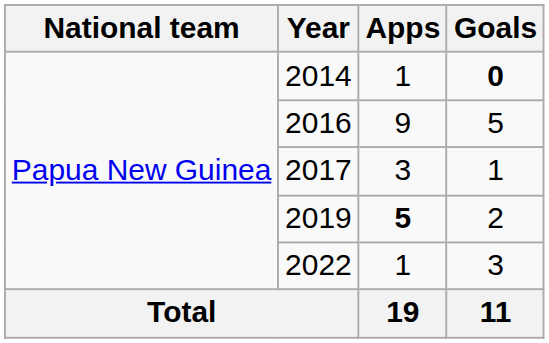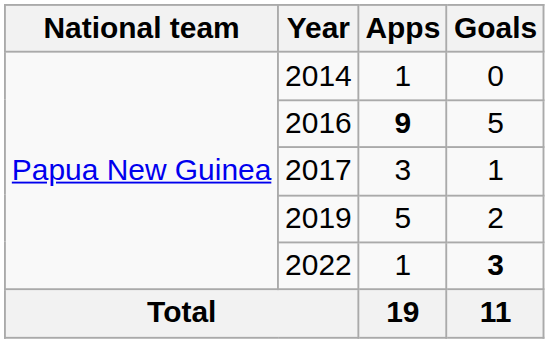(496, 75) bold -> (496, 75) normal
(403, 123) normal -> (403, 123) bold
(403, 218) bold -> (403, 218) normal
(496, 265) normal -> (496, 265) bold
